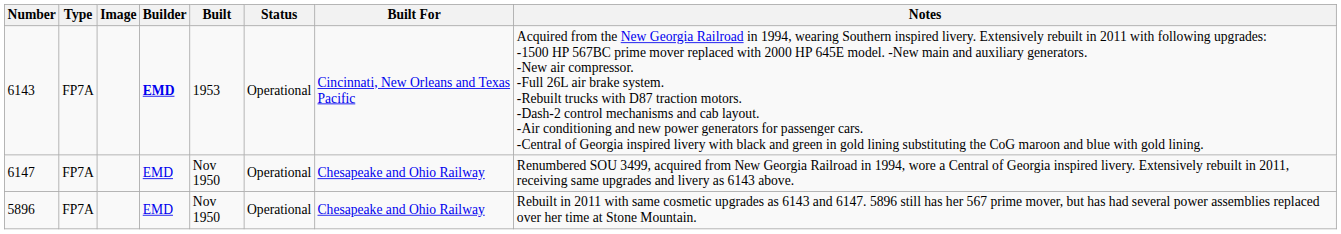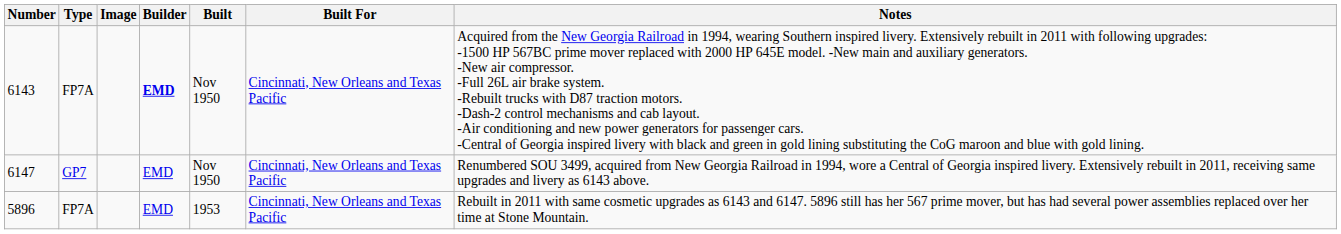- column: (279, 15)
(206, 90) 1953 -> (206, 90) Nov 1950
(78, 173) FP7A -> (74, 173) GP7
(401, 173) Chesapeake and Ohio Railway -> (345, 173) Cincinnati, New Orleans and Texas Pacific
(206, 210) Nov 1950 -> (206, 210) 1953
(401, 210) Chesapeake and Ohio Railway -> (345, 210) Cincinnati, New Orleans and Texas Pacific
